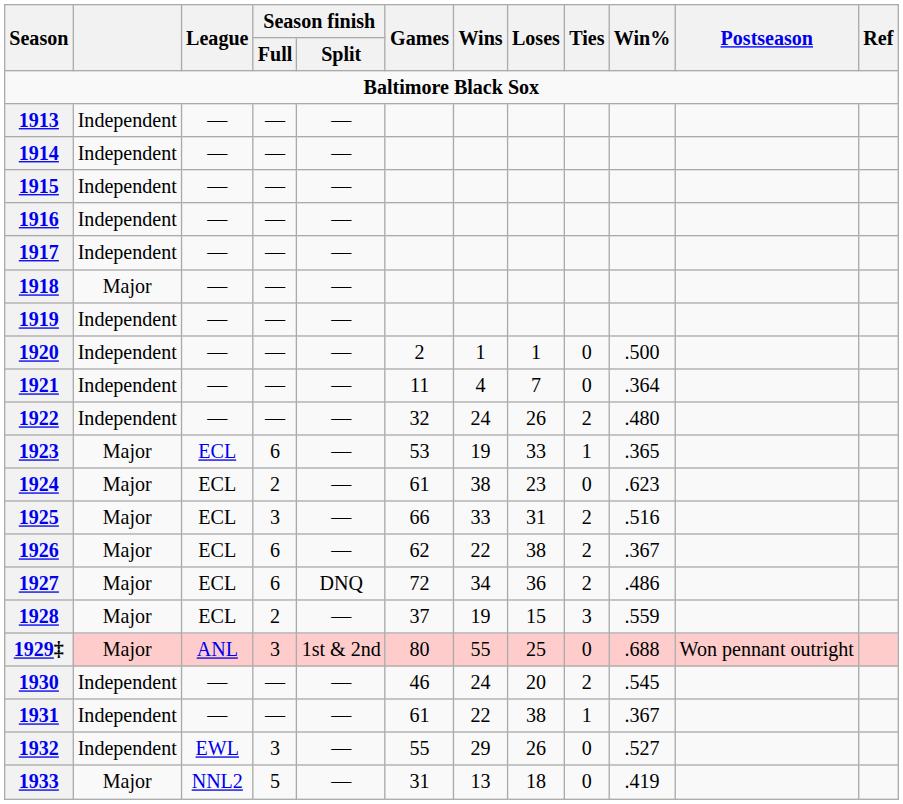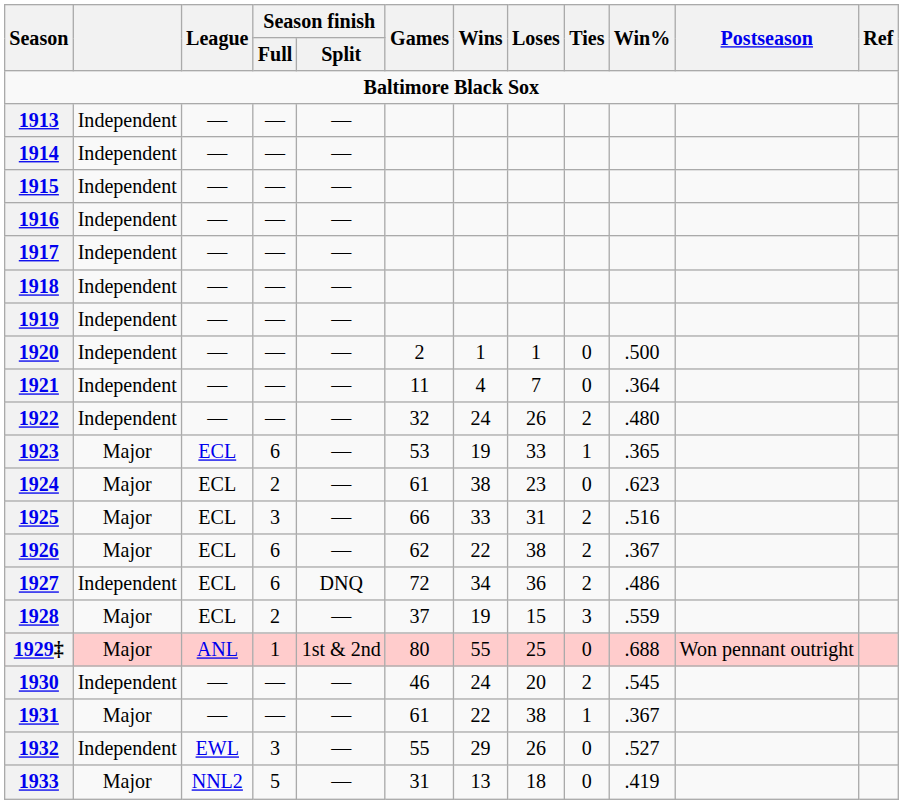(127, 285) Major -> (127, 285) Independent
(127, 583) Major -> (127, 583) Independent
(275, 649) 3 -> (275, 649) 1
(127, 715) Independent -> (127, 715) Major
